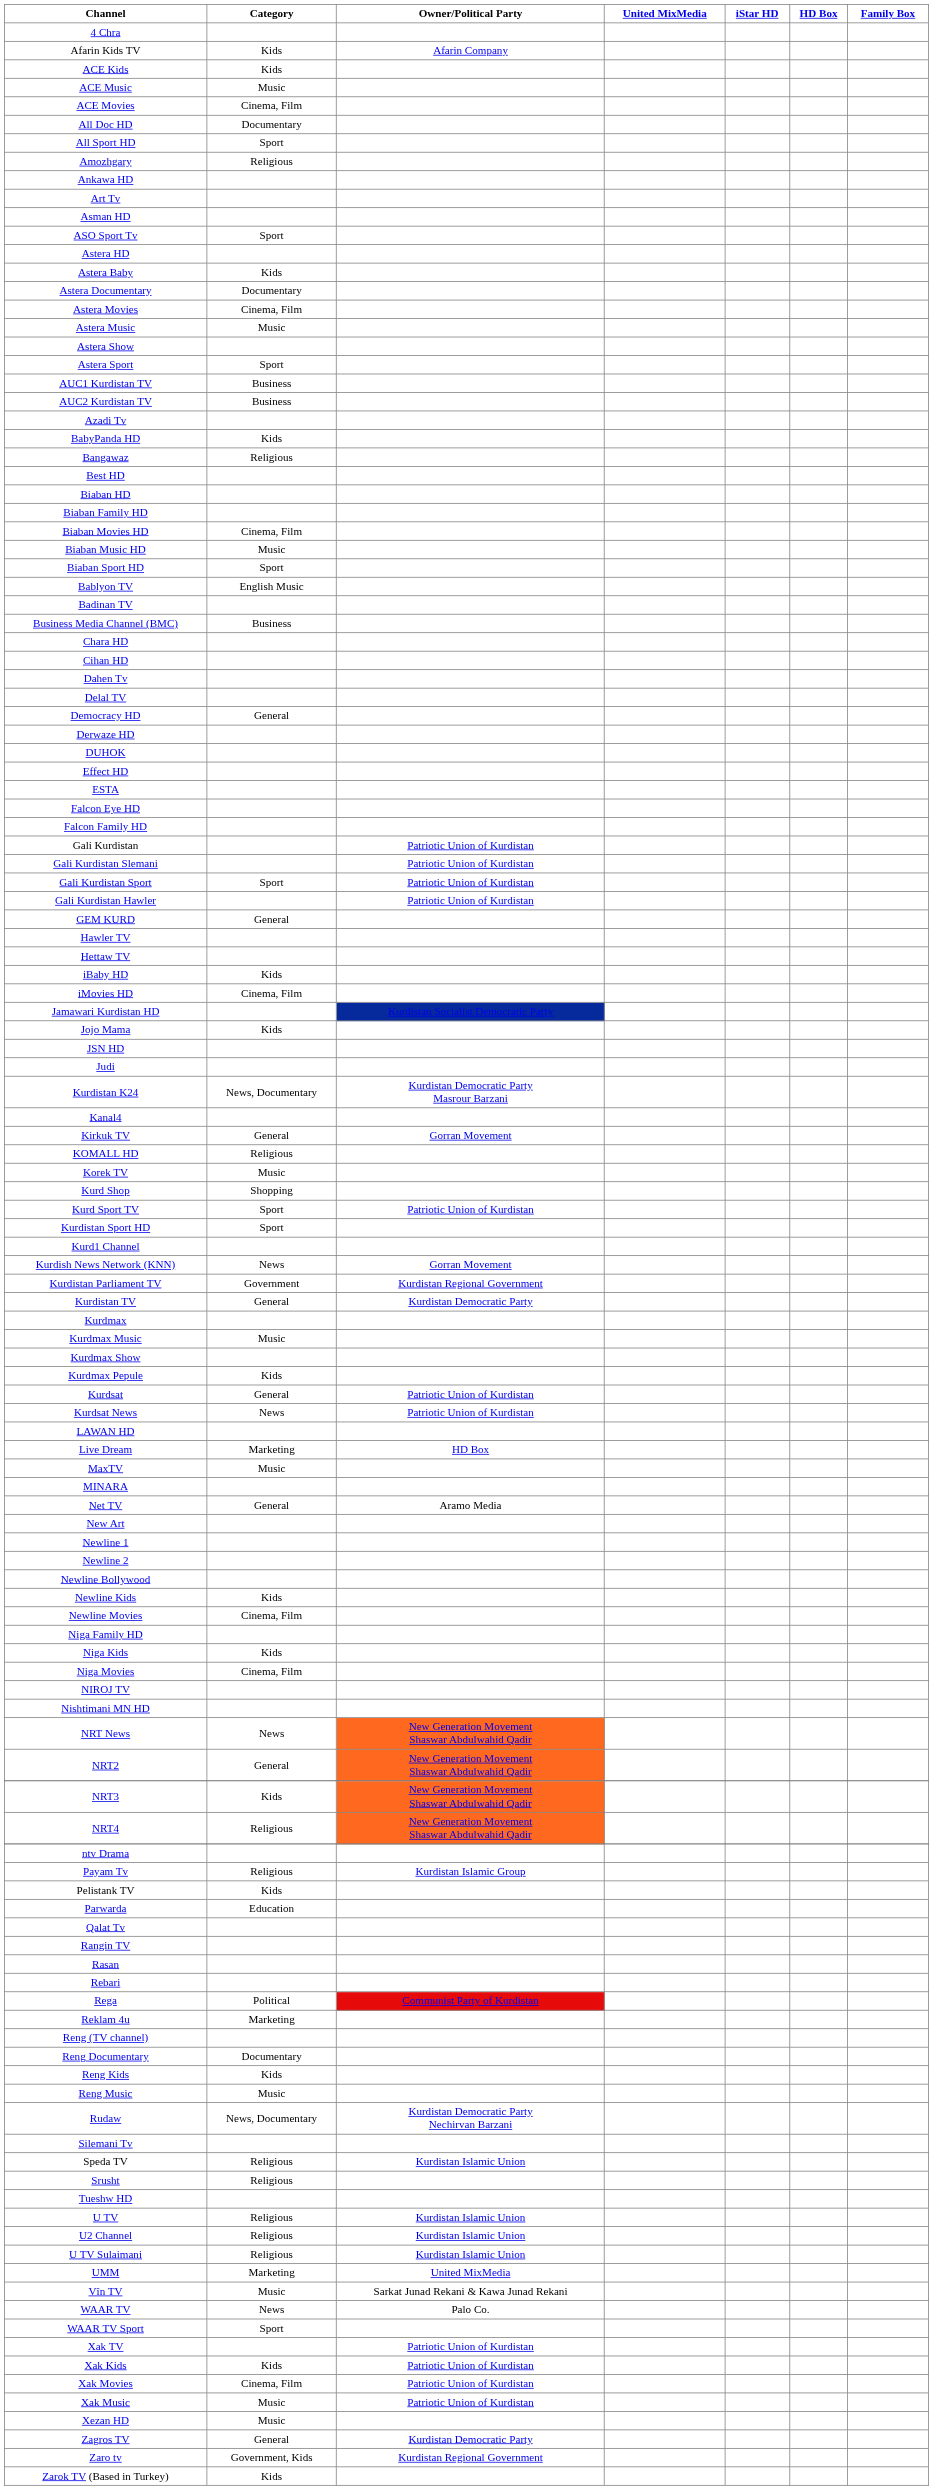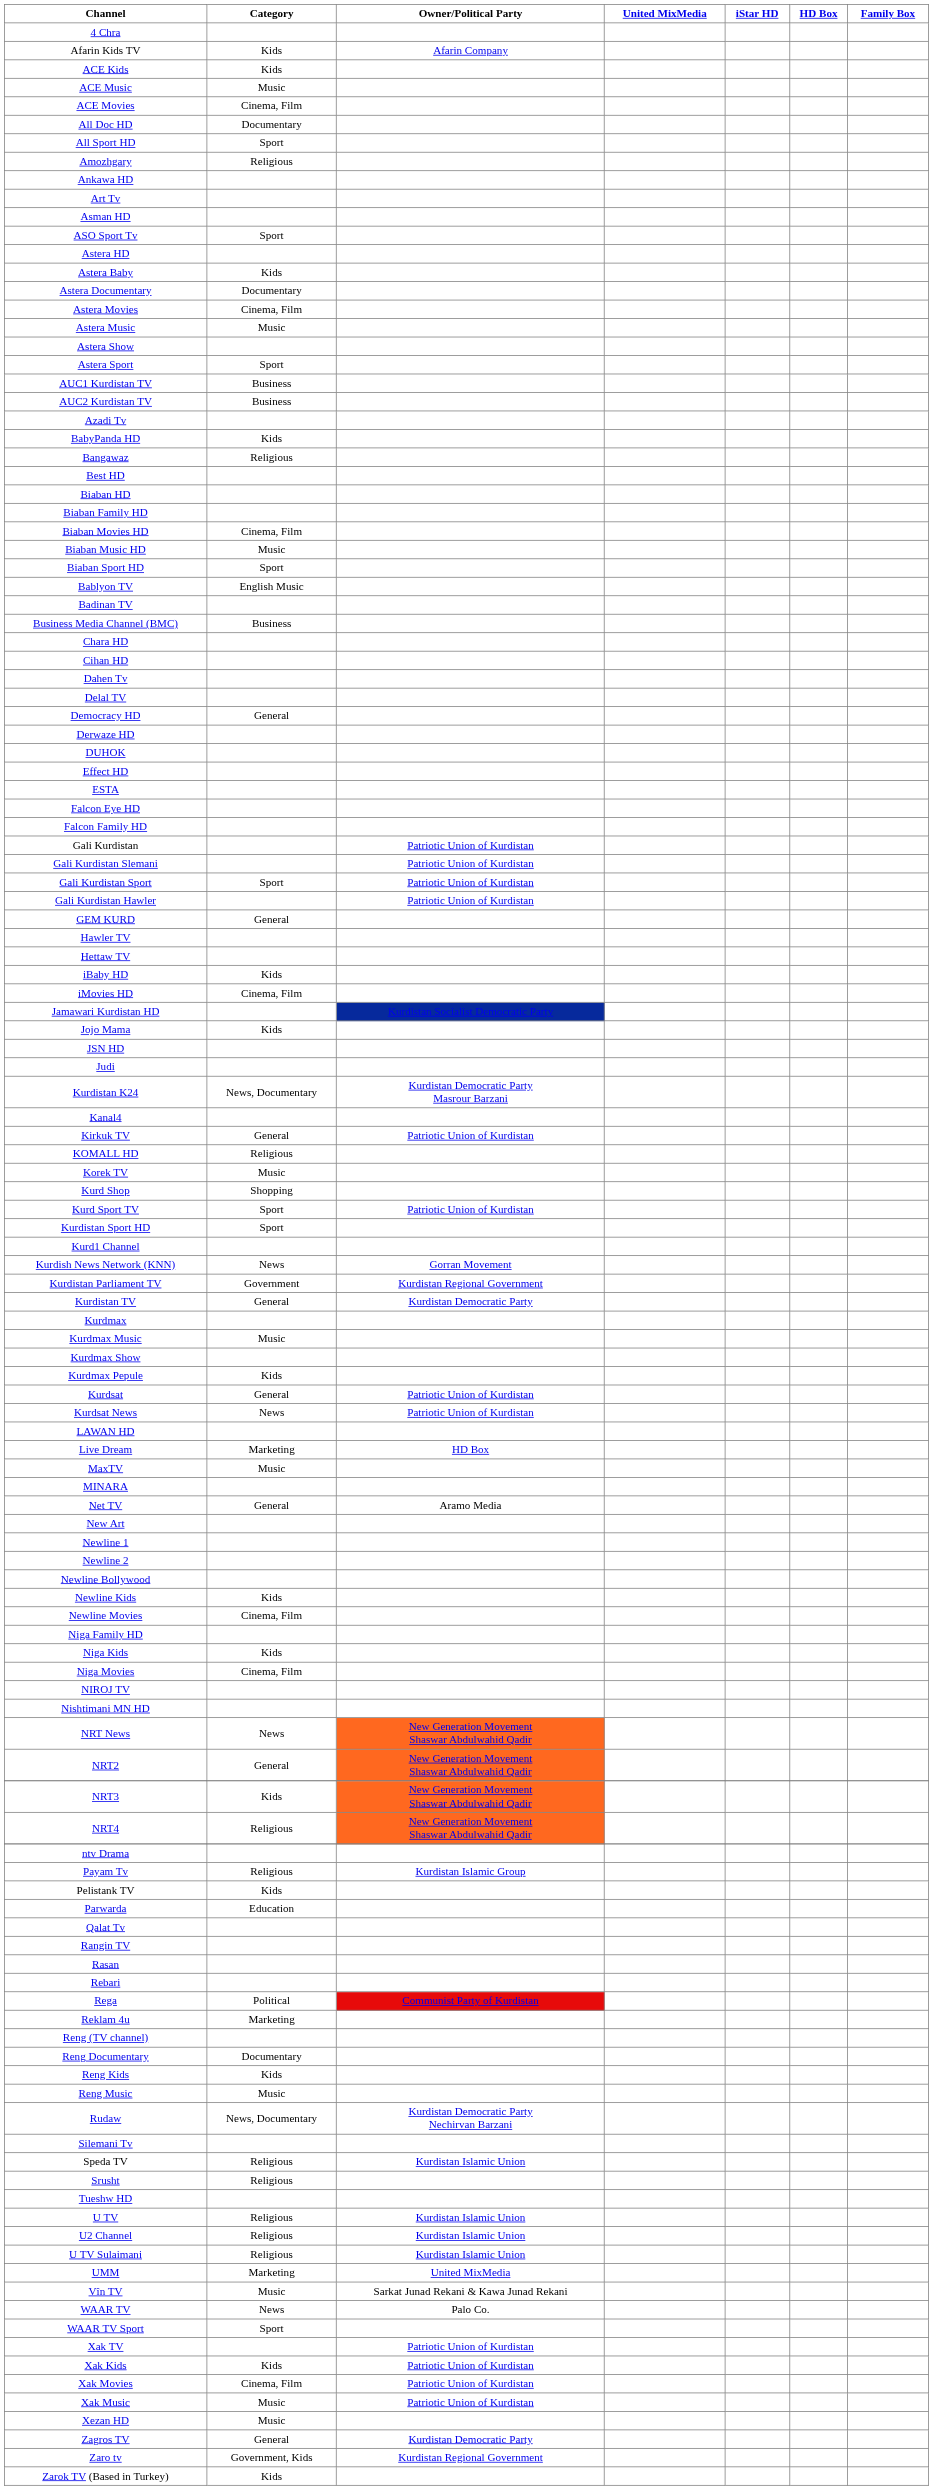(471, 1135) Gorran Movement -> (471, 1135) Patriotic Union of Kurdistan
